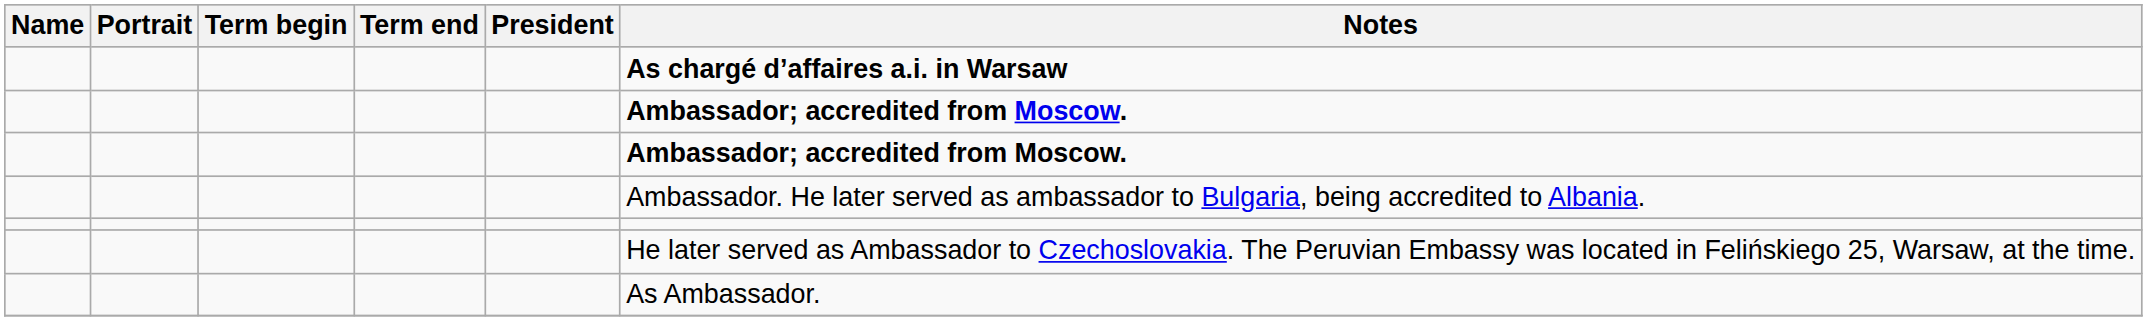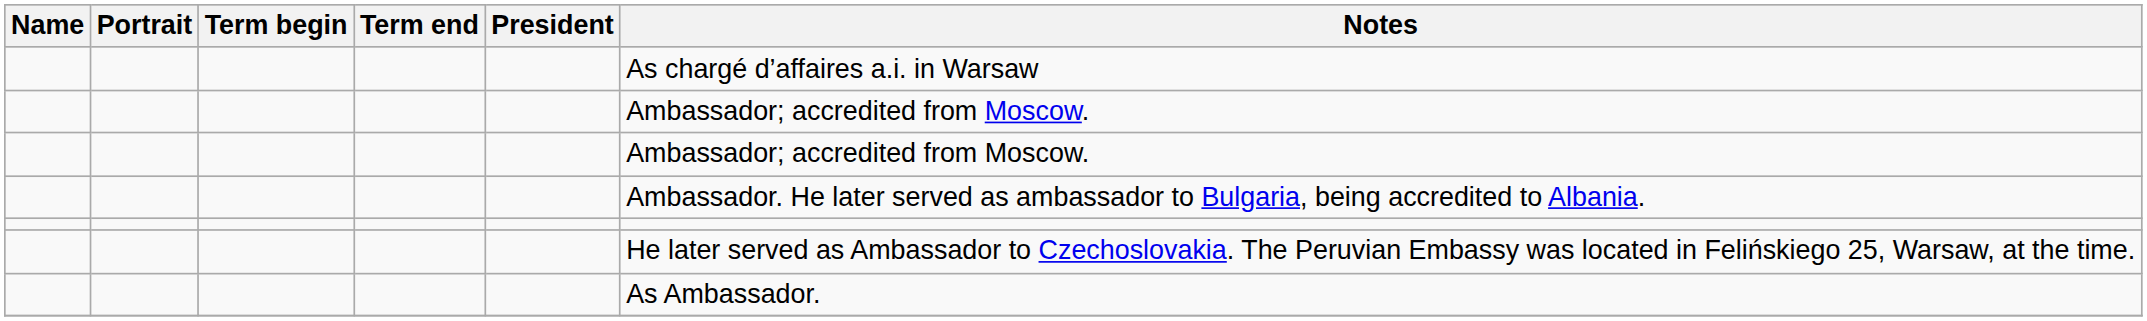(847, 68) bold -> (832, 68) normal
(877, 111) bold -> (858, 111) normal
(877, 153) bold -> (858, 153) normal
